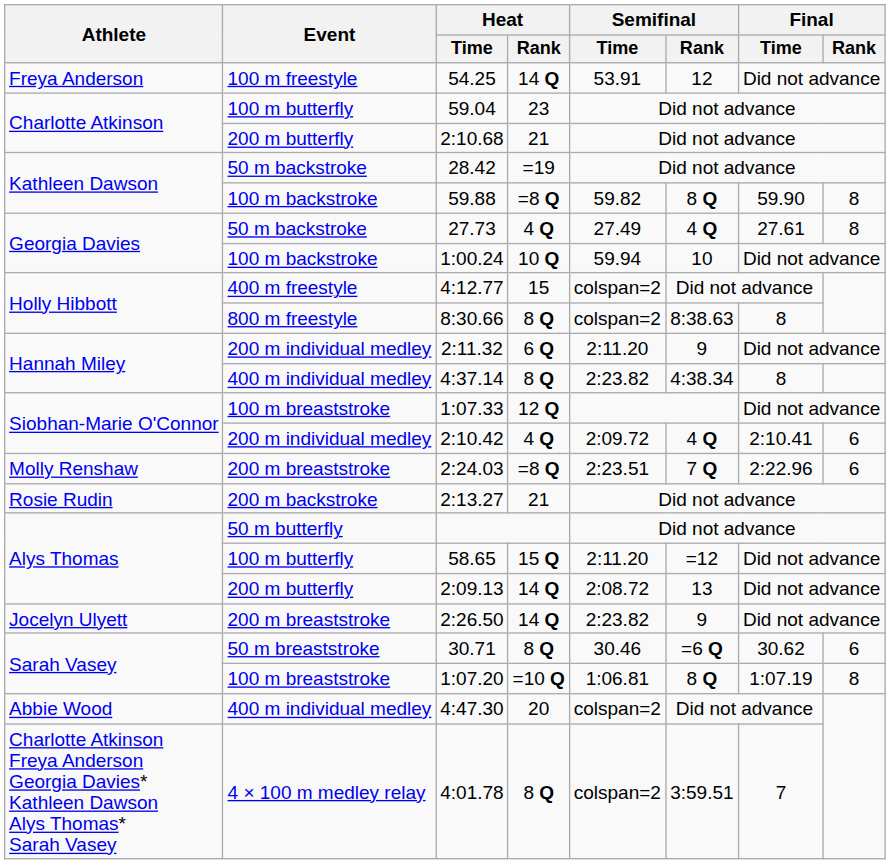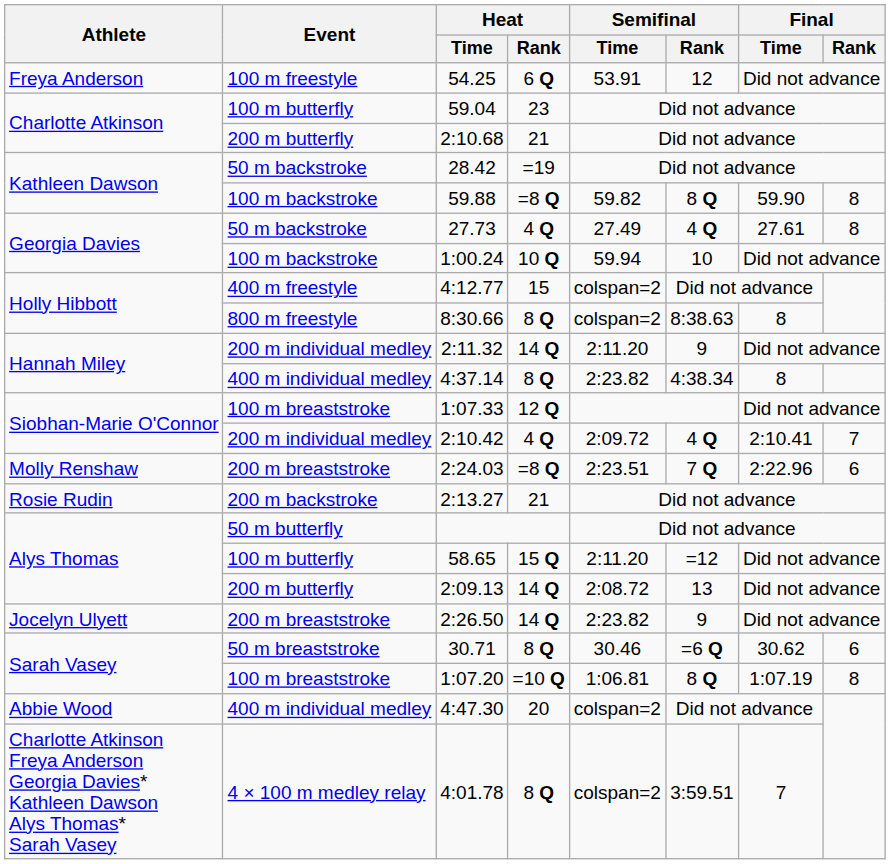(539, 78) 14 Q -> (539, 78) 6 Q
(539, 349) 6 Q -> (539, 349) 14 Q
(854, 439) 6 -> (854, 439) 7
